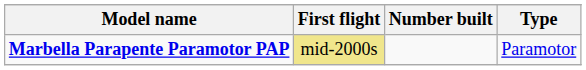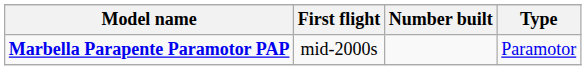(339, 49) khaki background -> (339, 49) no background
